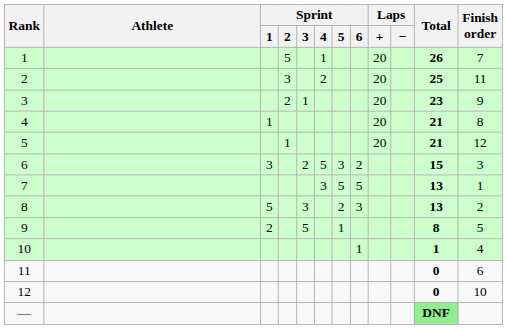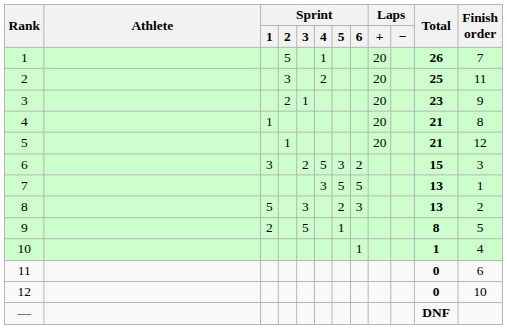(436, 313) lightgreen background -> (436, 313) no background
